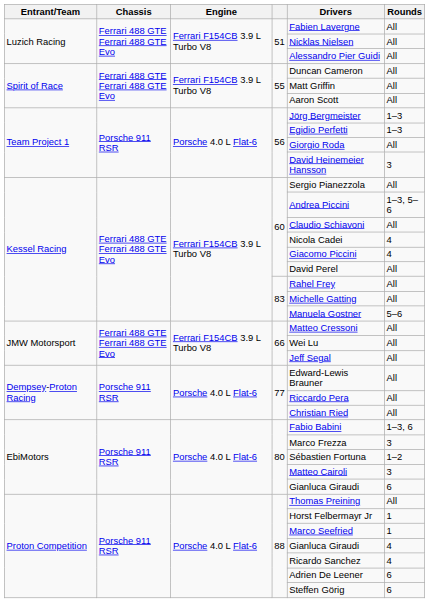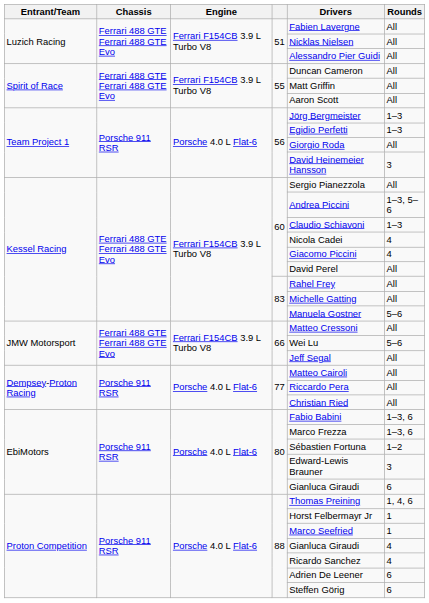(392, 224) All -> (394, 224) 1–3
(392, 343) All -> (394, 343) 5–6
(319, 377) Edward-Lewis Brauner -> (318, 372) Matteo Cairoli
(389, 442) 3 -> (400, 431) 1–3, 6
(318, 471) Matteo Cairoli -> (319, 466) Edward-Lewis Brauner
(392, 501) All -> (400, 501) 1, 4, 6
